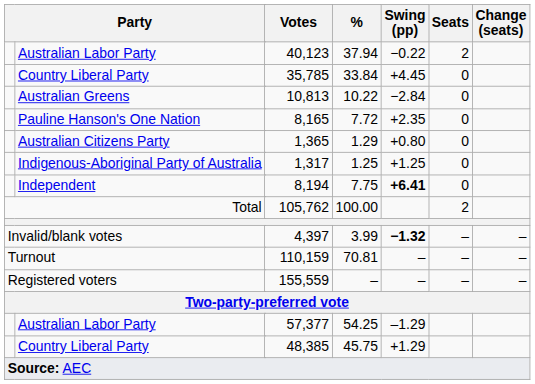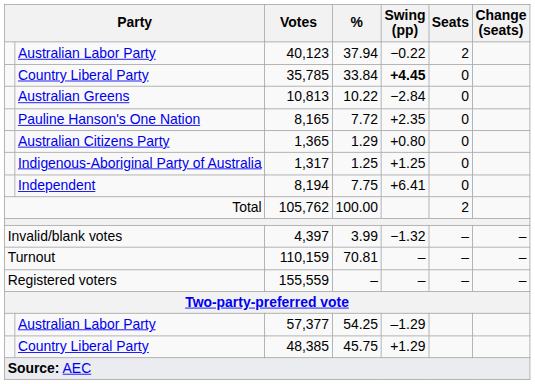(408, 75) normal -> (408, 75) bold
(408, 185) bold -> (408, 185) normal
(408, 236) bold -> (408, 236) normal
